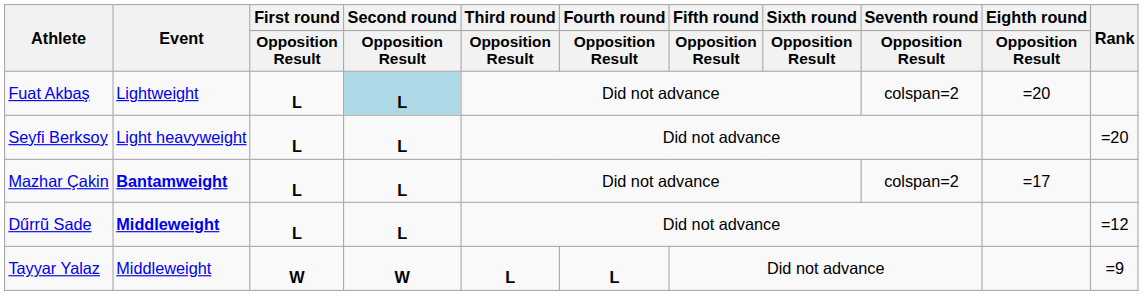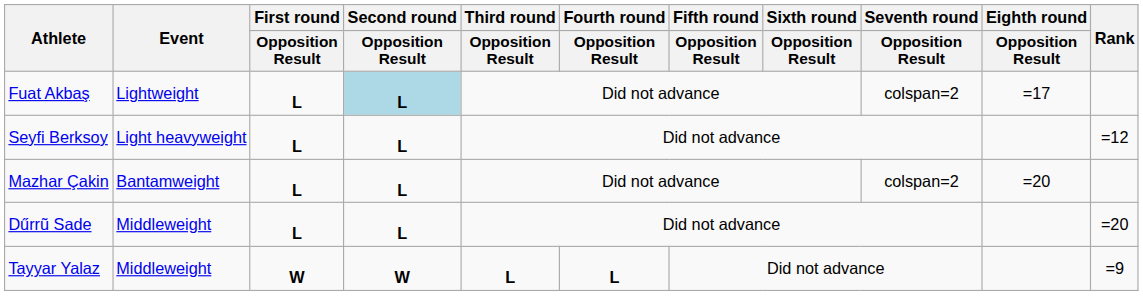(1037, 94) =20 -> (1037, 94) =17
(1115, 138) =20 -> (1115, 138) =12
(172, 181) bold -> (168, 181) normal
(1037, 181) =17 -> (1037, 181) =20
(168, 225) bold -> (164, 225) normal
(1115, 225) =12 -> (1115, 225) =20
